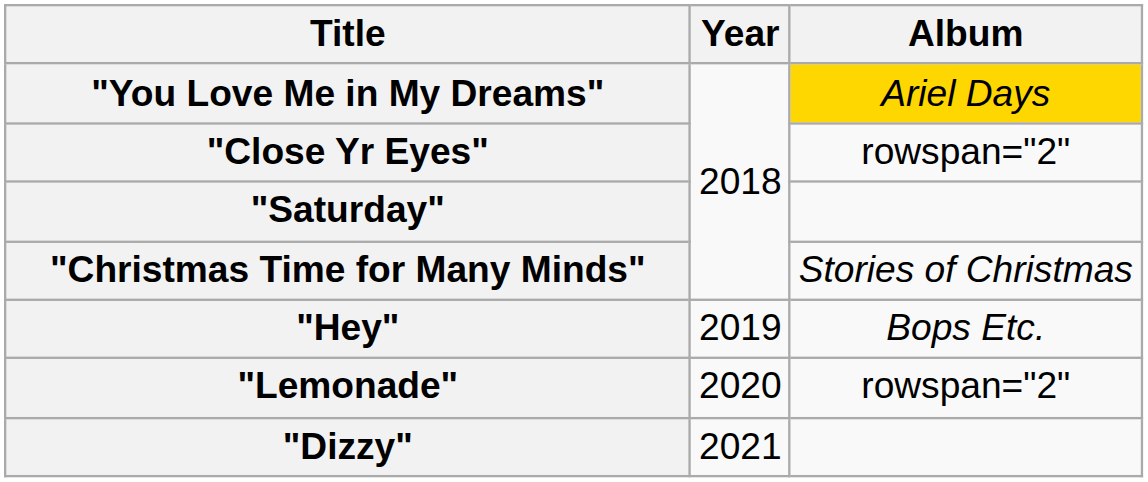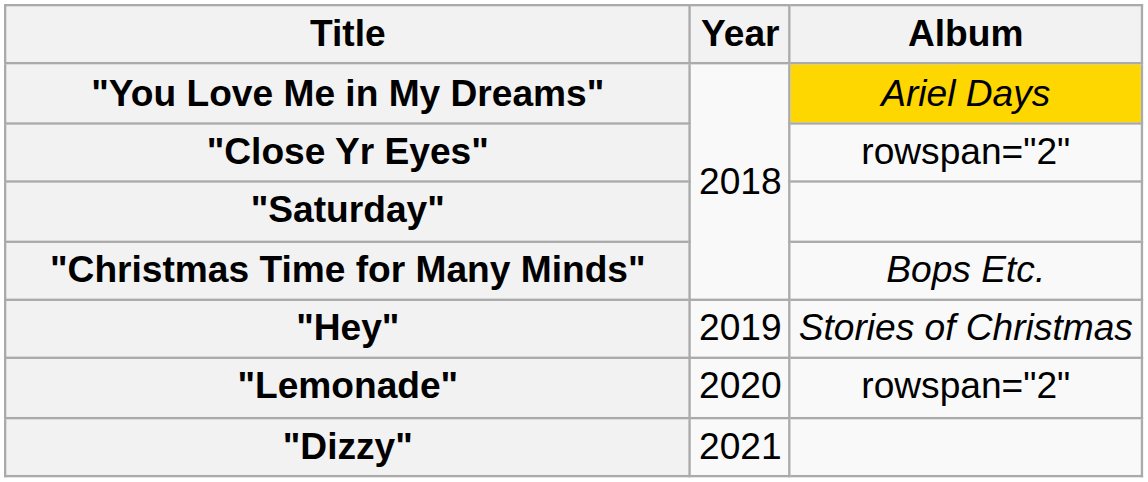(966, 269) Stories of Christmas -> (966, 269) Bops Etc.
(966, 328) Bops Etc. -> (966, 328) Stories of Christmas
